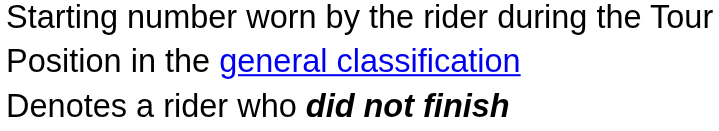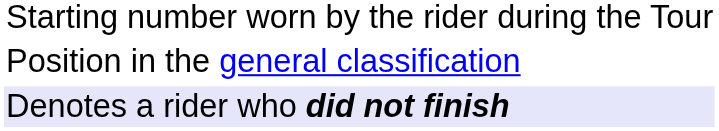(258, 106) no background -> (258, 106) lavender background
